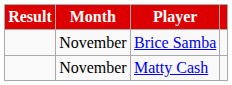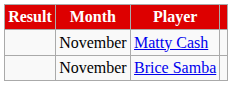rows swapped: (175, 42) <-> (171, 67)
